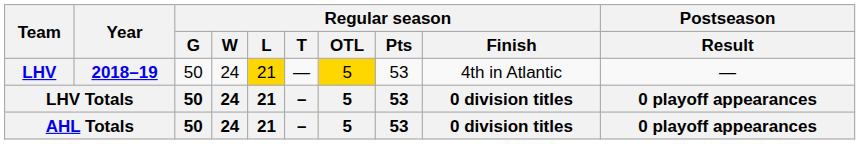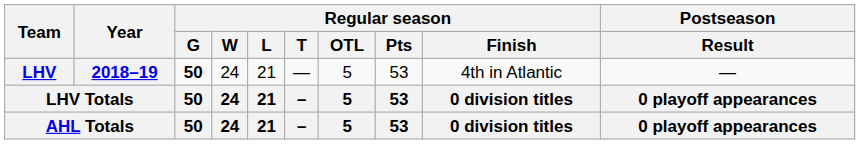(193, 72) normal -> (193, 72) bold
(266, 72) gold background -> (266, 72) no background
(347, 72) gold background -> (347, 72) no background
